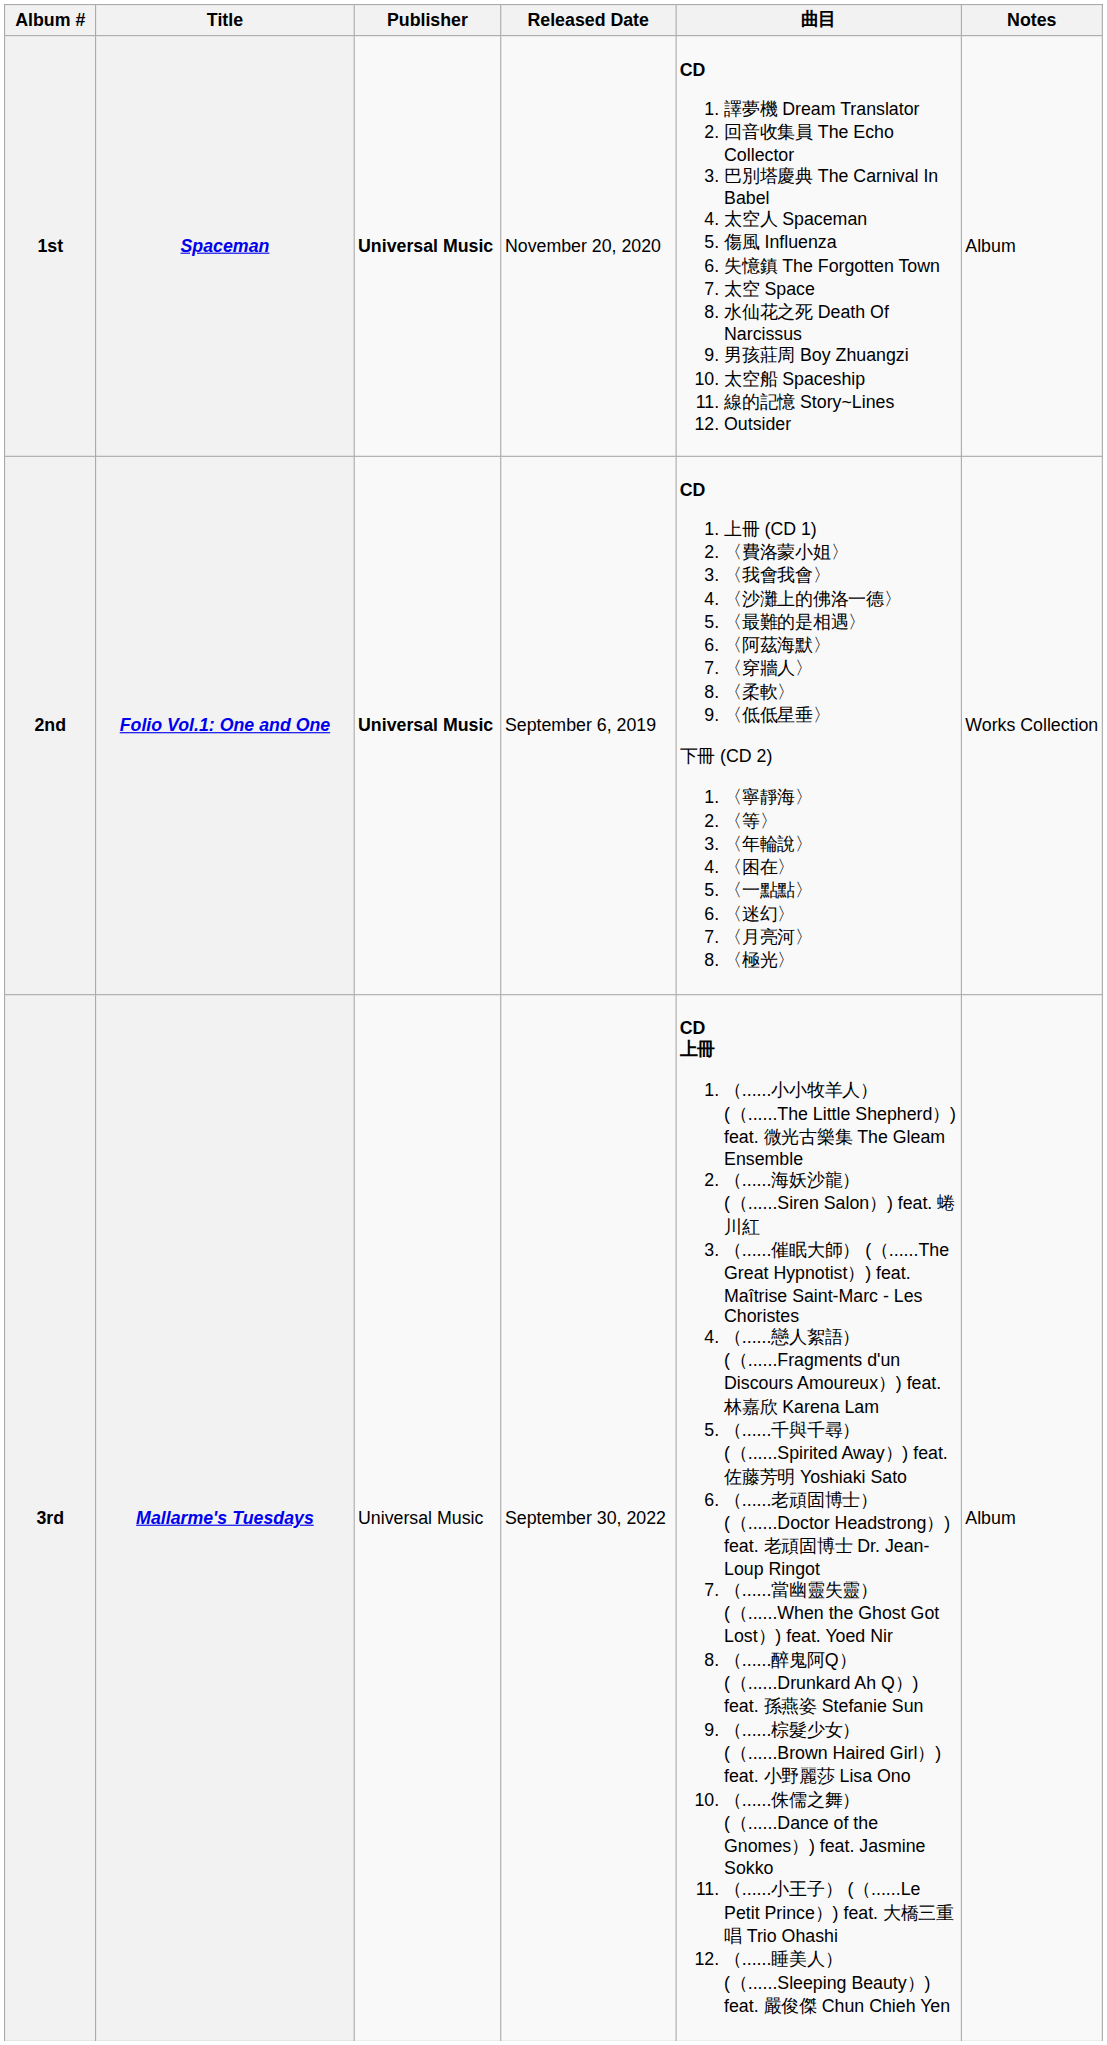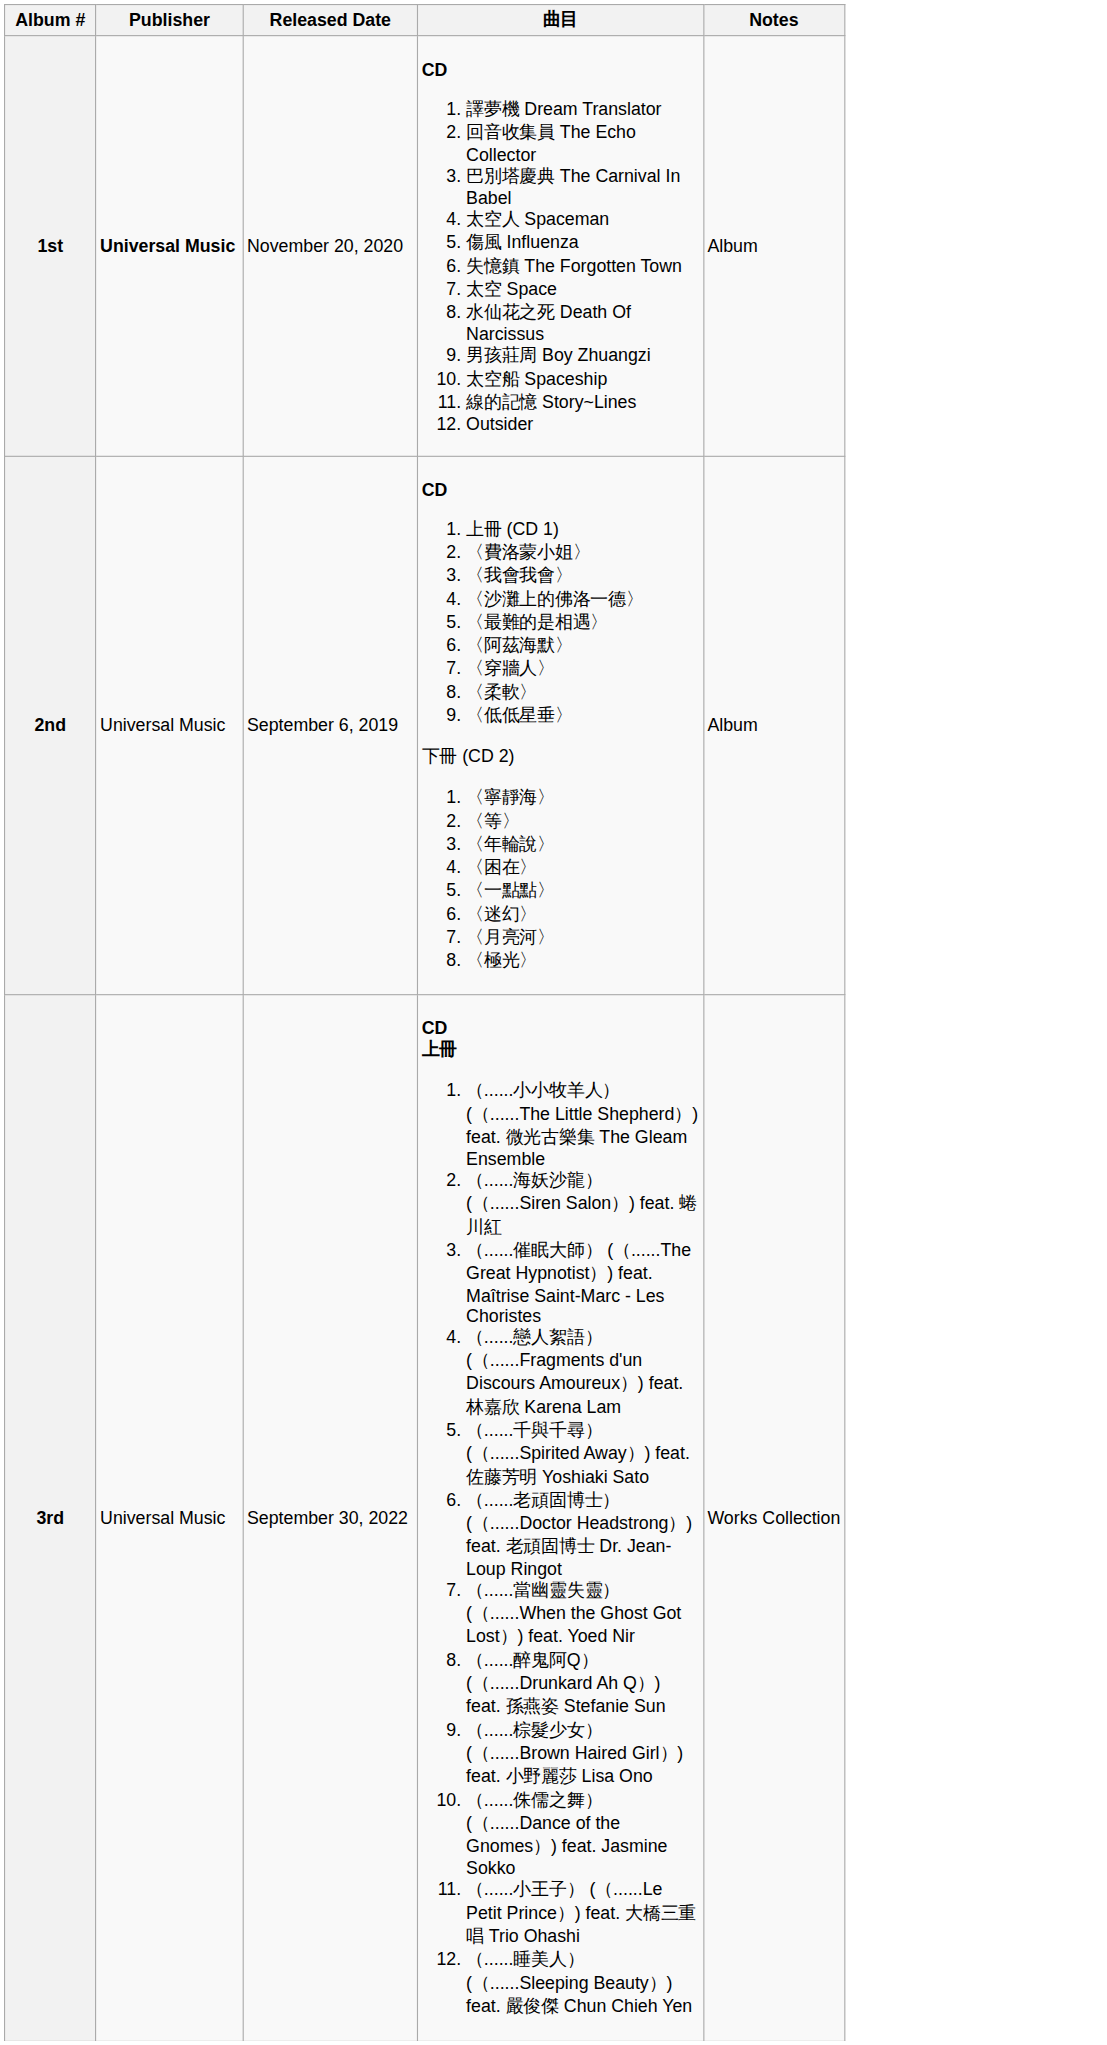- column: (225, 20)
(426, 725) bold -> (163, 725) normal
(1032, 725) Works Collection -> (733, 725) Album
(991, 1517) Album -> (774, 1517) Works Collection
